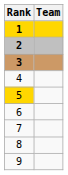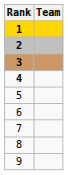(19, 79) normal -> (19, 79) bold
(19, 95) gold background -> (19, 95) no background
